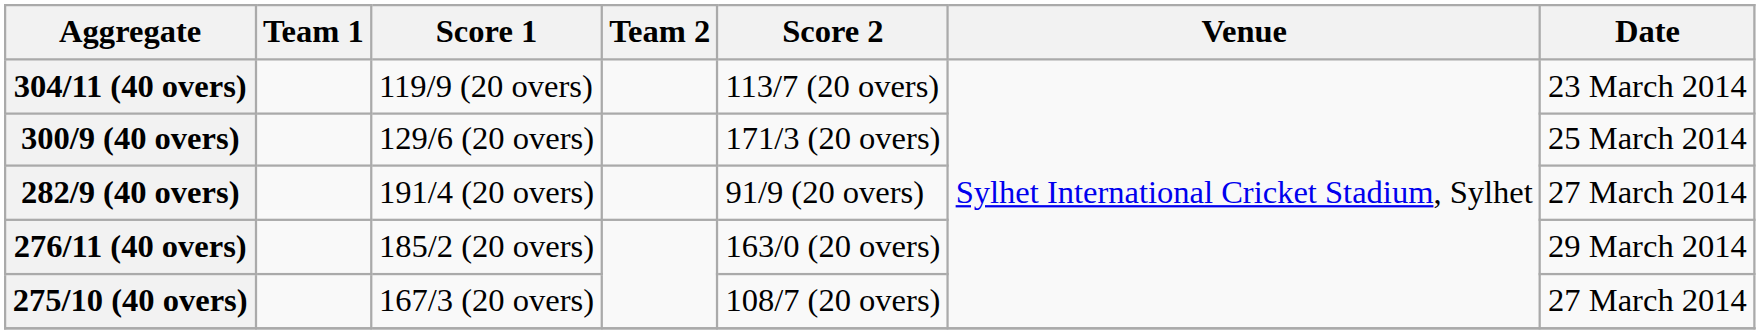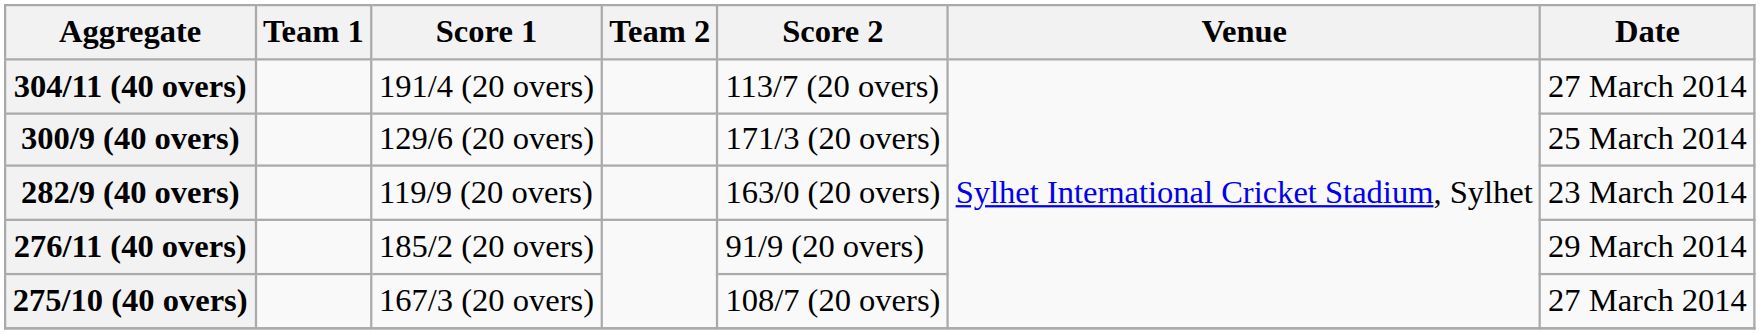(486, 85) 119/9 (20 overs) -> (487, 85) 191/4 (20 overs)
(1647, 85) 23 March 2014 -> (1647, 85) 27 March 2014
(487, 192) 191/4 (20 overs) -> (486, 192) 119/9 (20 overs)
(825, 192) 91/9 (20 overs) -> (833, 192) 163/0 (20 overs)
(1647, 192) 27 March 2014 -> (1647, 192) 23 March 2014
(833, 246) 163/0 (20 overs) -> (825, 246) 91/9 (20 overs)
